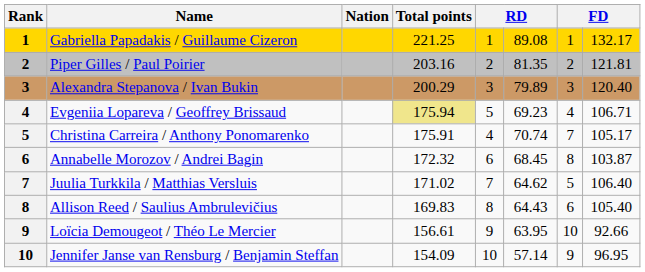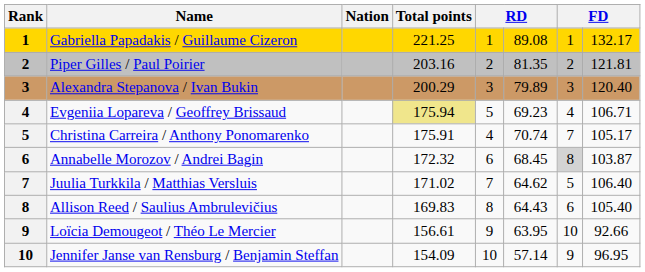(570, 159) no background -> (570, 159) lightgrey background
